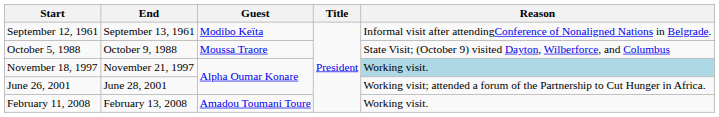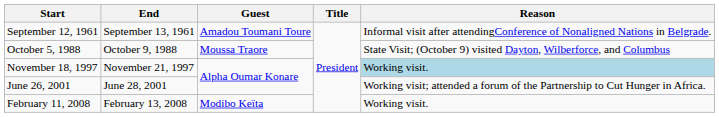(232, 31) Modibo Keïta -> (255, 31) Amadou Toumani Toure
(255, 103) Amadou Toumani Toure -> (232, 103) Modibo Keïta
